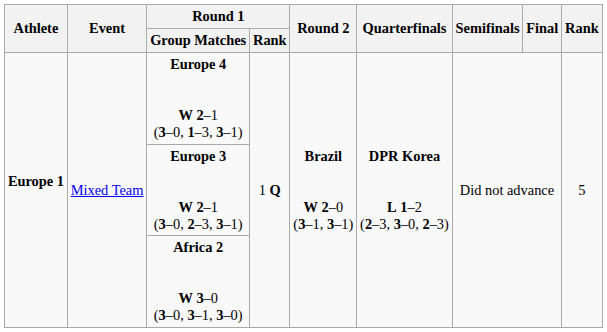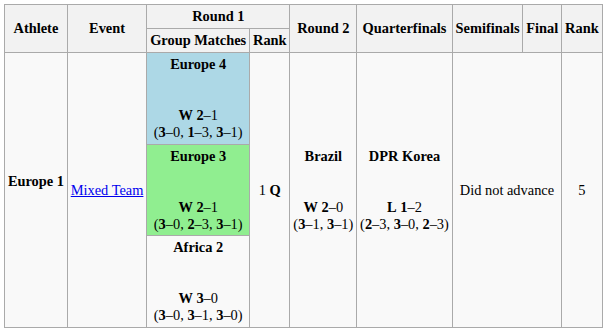(198, 98) no background -> (198, 98) lightblue background
(198, 190) no background -> (198, 190) lightgreen background
